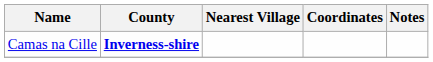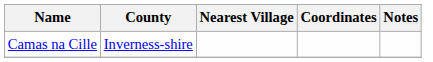(151, 44) bold -> (148, 44) normal
